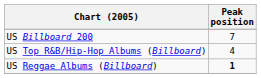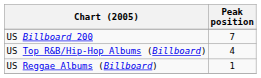(232, 66) bold -> (232, 66) normal
